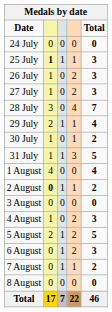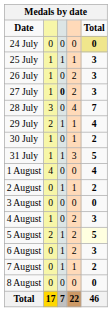(94, 43) no background -> (94, 43) khaki background
(51, 59) bold -> (51, 59) normal
(62, 91) normal -> (62, 91) bold
(51, 187) bold -> (51, 187) normal
(94, 235) no background -> (94, 235) lightyellow background
